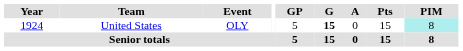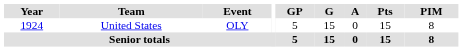(329, 25) bold -> (329, 25) normal
(431, 25) paleturquoise background -> (431, 25) no background
